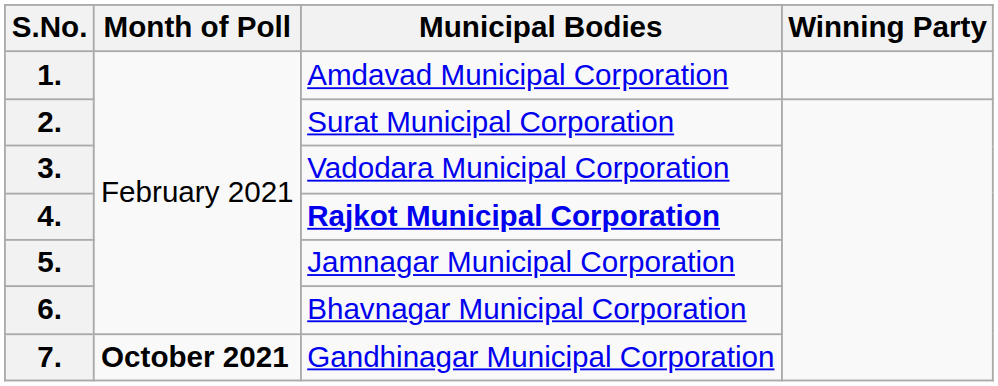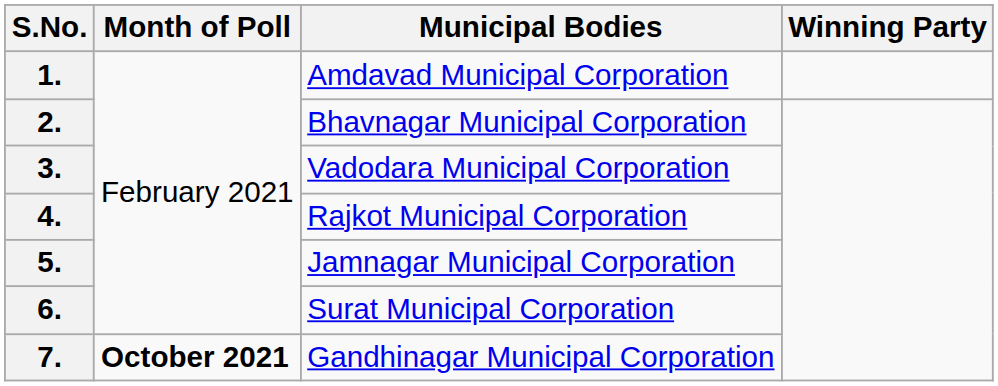(491, 121) Surat Municipal Corporation -> (527, 121) Bhavnagar Municipal Corporation
(514, 215) bold -> (497, 215) normal
(527, 309) Bhavnagar Municipal Corporation -> (491, 309) Surat Municipal Corporation
